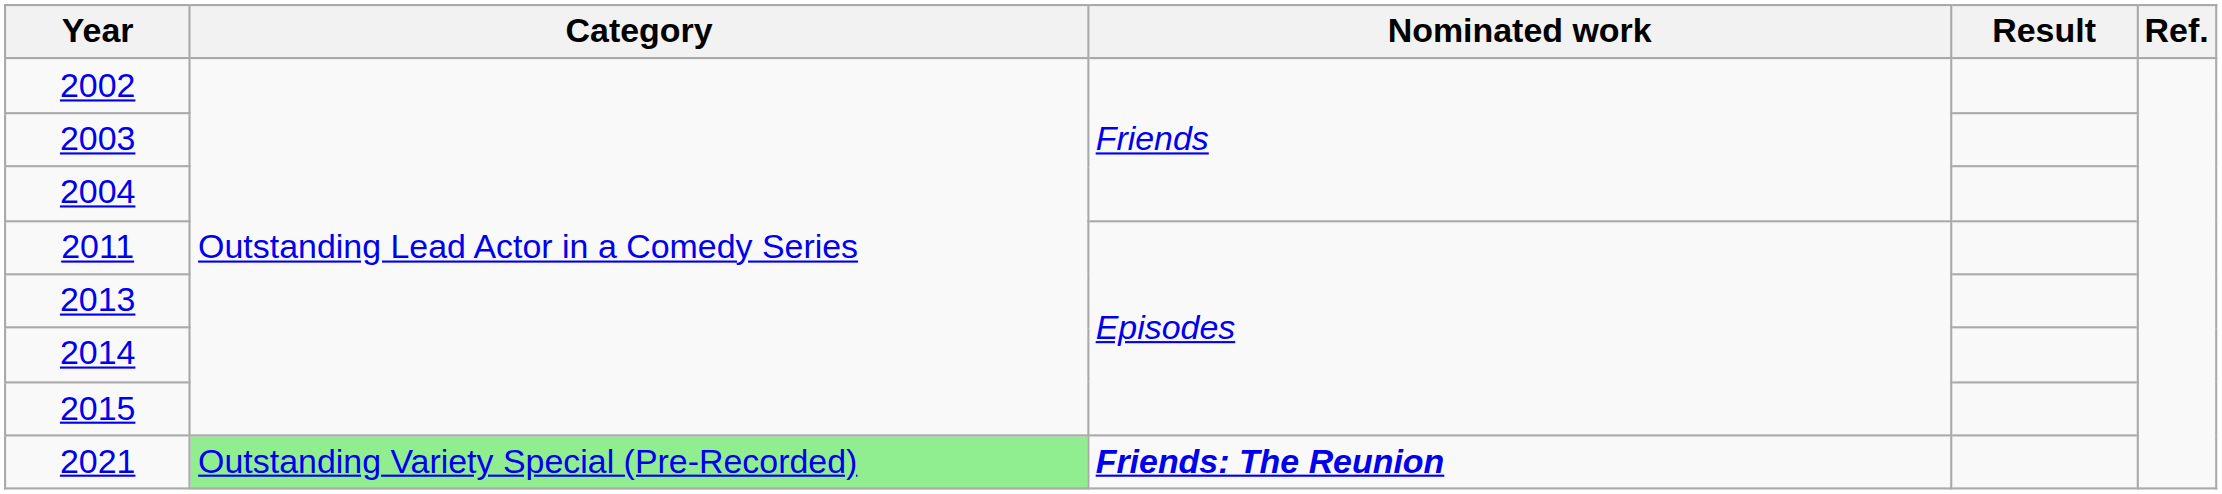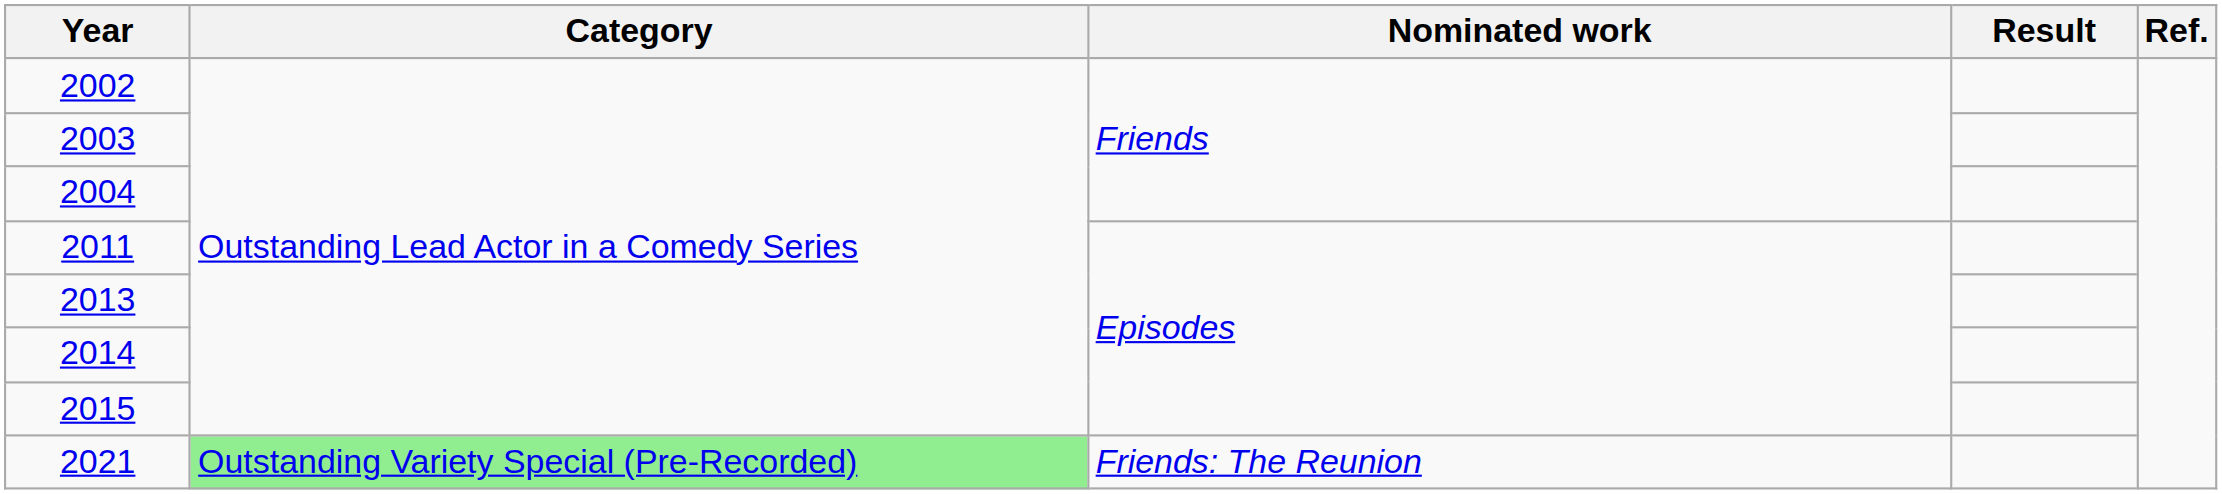(1270, 461) bold -> (1259, 461) normal
